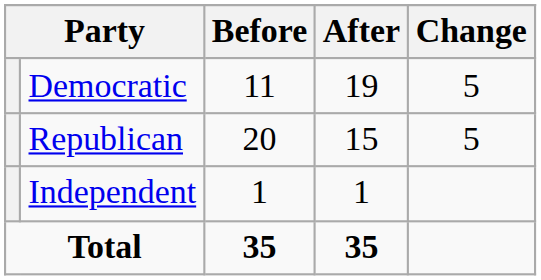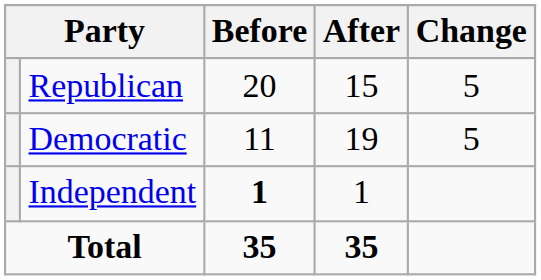rows swapped: (108, 85) <-> (106, 138)
(259, 192) normal -> (259, 192) bold
